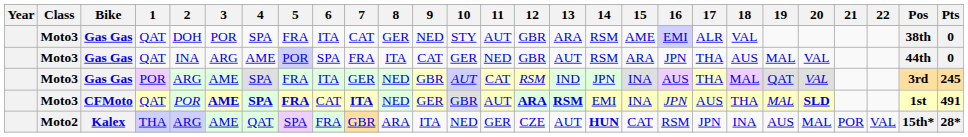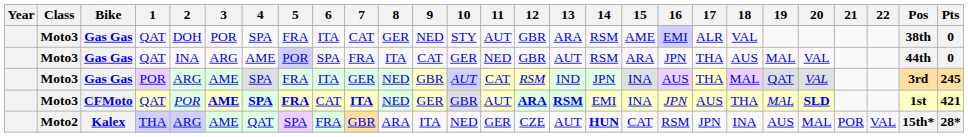(951, 100) 491 -> (951, 100) 421
